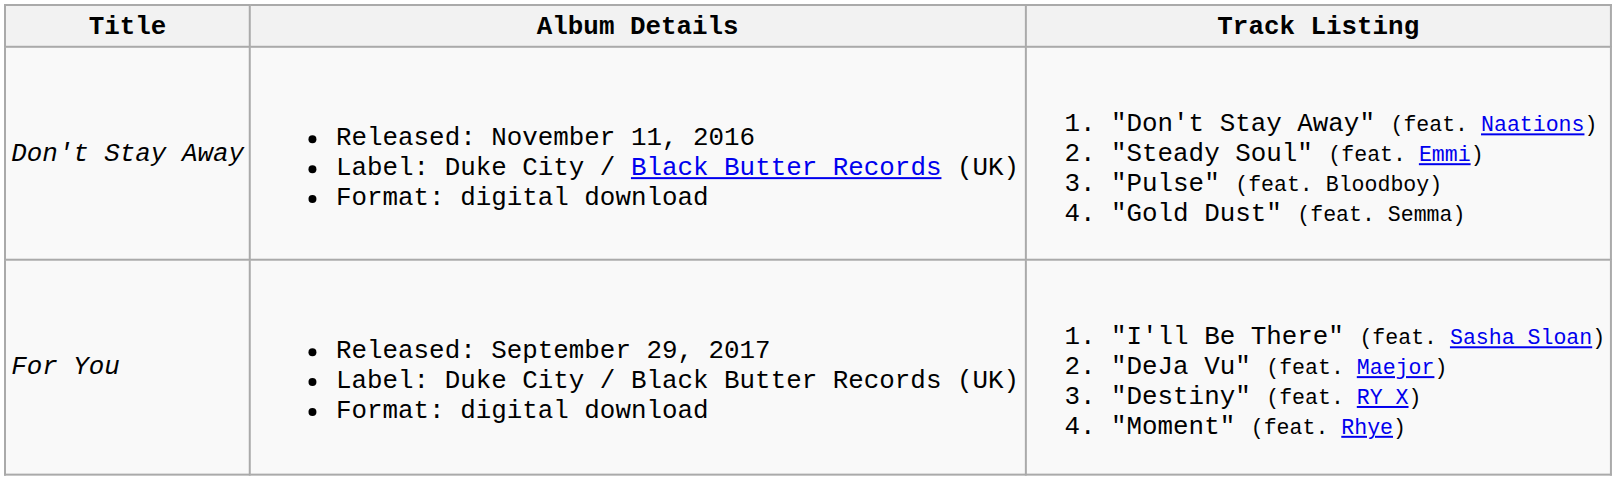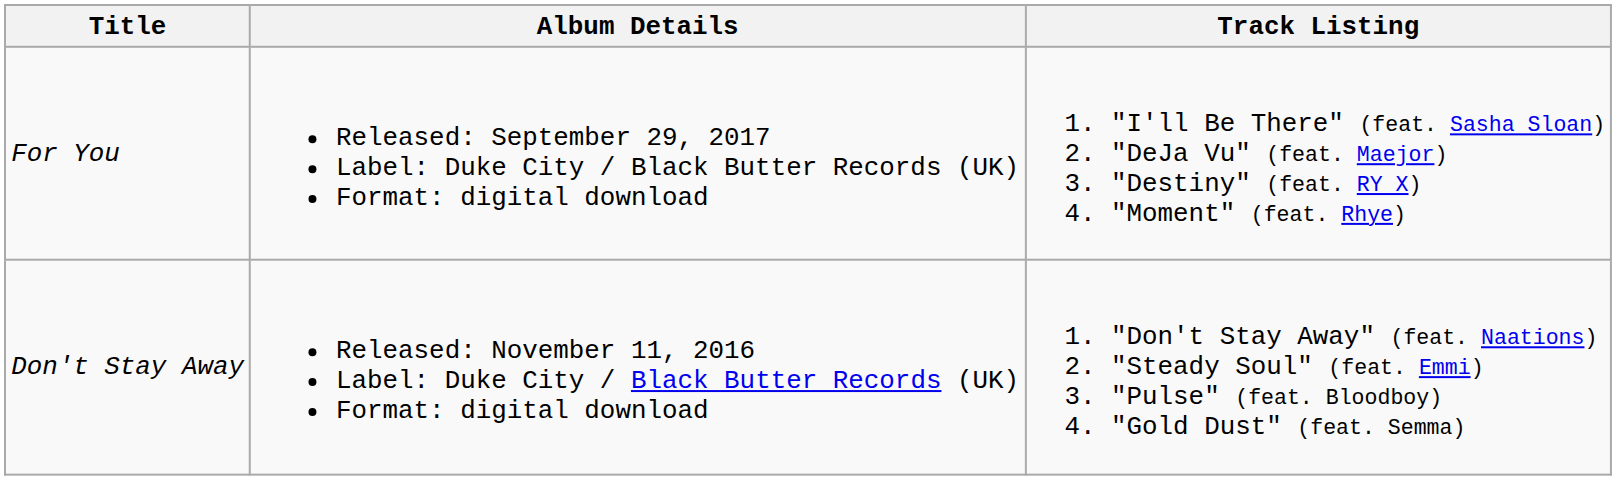rows swapped: (128, 154) <-> (65, 367)
